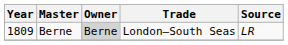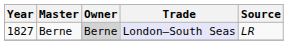(20, 31) 1809 -> (20, 31) 1827
(179, 31) no background -> (179, 31) lavender background
